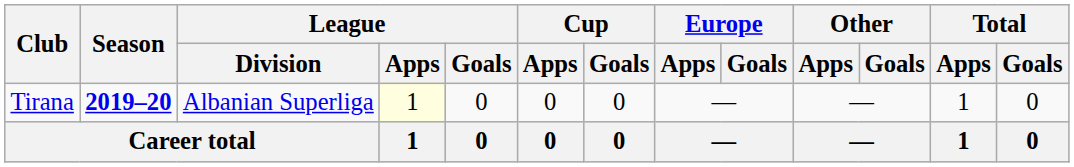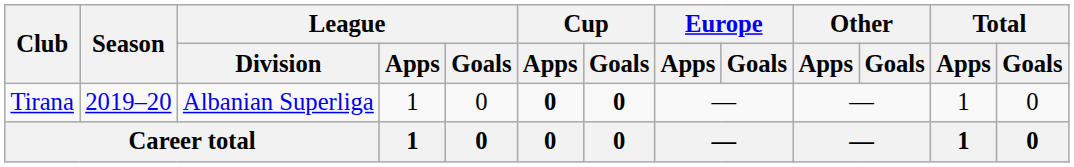(128, 102) bold -> (128, 102) normal
(412, 102) lightyellow background -> (412, 102) no background
(550, 102) normal -> (550, 102) bold
(619, 102) normal -> (619, 102) bold
